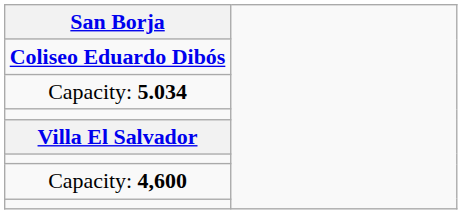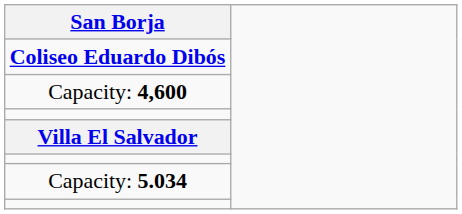(118, 91) Capacity: 5.034 -> (118, 91) Capacity: 4,600
(118, 181) Capacity: 4,600 -> (118, 181) Capacity: 5.034
